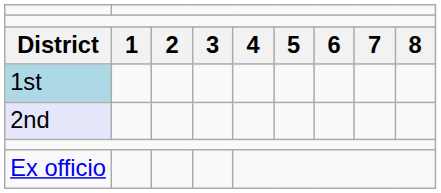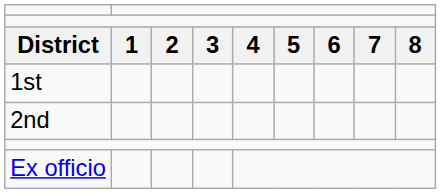(26, 82) lightblue background -> (26, 82) no background
(30, 120) lavender background -> (30, 120) no background
